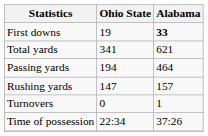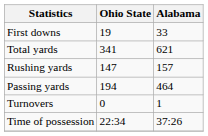(162, 31) bold -> (162, 31) normal
rows swapped: (40, 85) <-> (38, 67)
